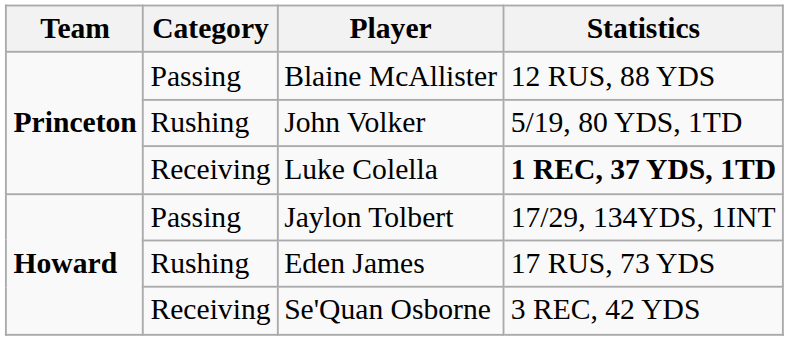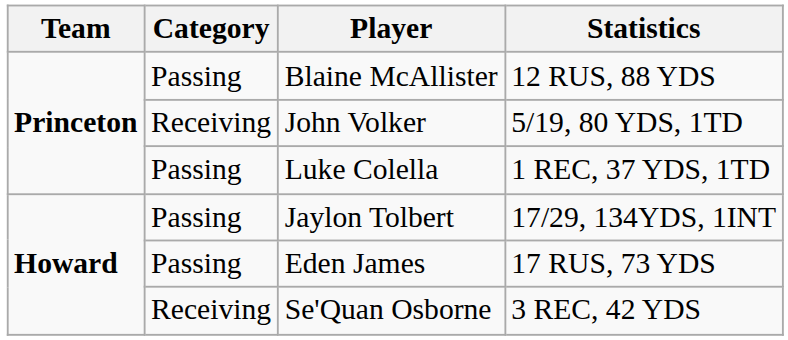(200, 122) Rushing -> (211, 122) Receiving
(211, 169) Receiving -> (196, 169) Passing
(643, 169) bold -> (641, 169) normal
(200, 263) Rushing -> (196, 263) Passing
